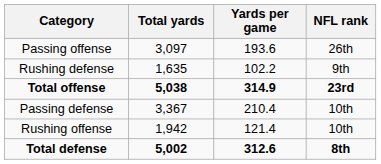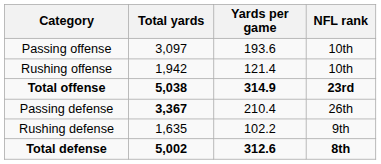(341, 48) 26th -> (341, 48) 10th
rows swapped: (67, 128) <-> (67, 68)
(171, 108) normal -> (171, 108) bold
(341, 108) 10th -> (341, 108) 26th
